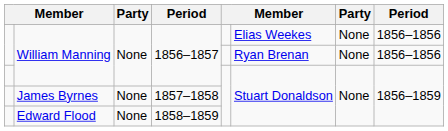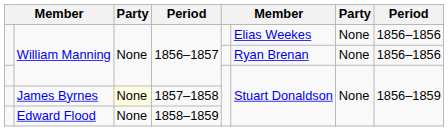(132, 95) no background -> (132, 95) lightyellow background
